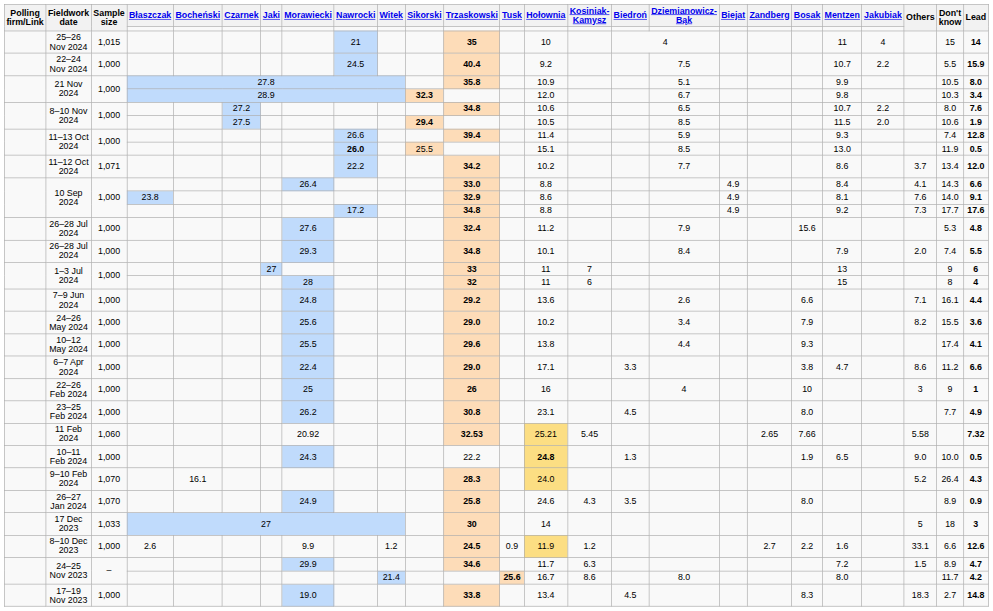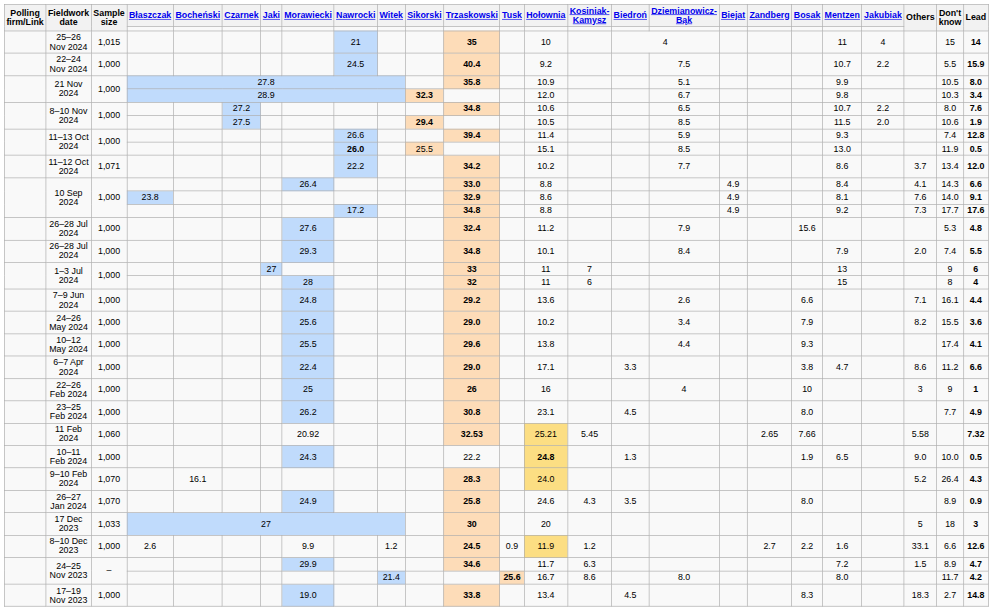(546, 523) 14 -> (546, 523) 20
